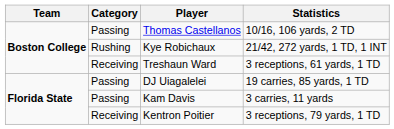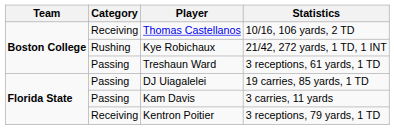(110, 30) Passing -> (115, 30) Receiving
(115, 64) Receiving -> (110, 64) Passing
